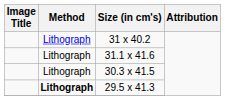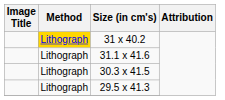(67, 39) no background -> (64, 39) gold background
(67, 87) bold -> (64, 87) normal
